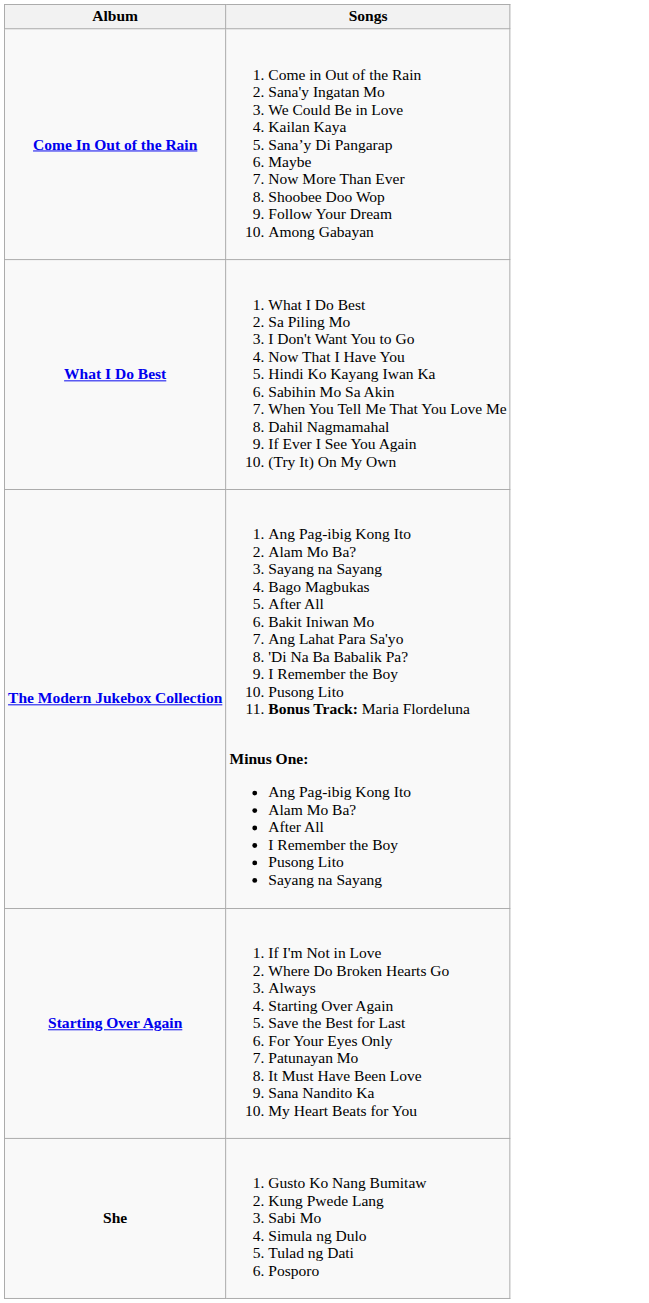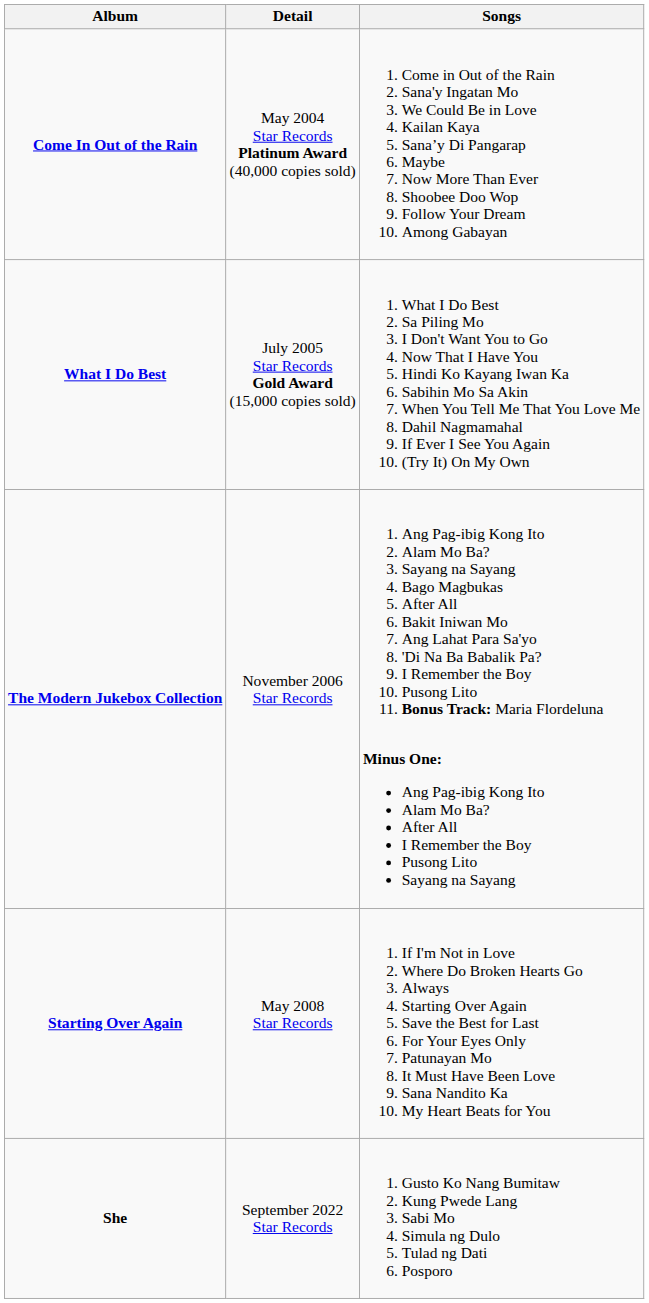+ column: (293, 16)
